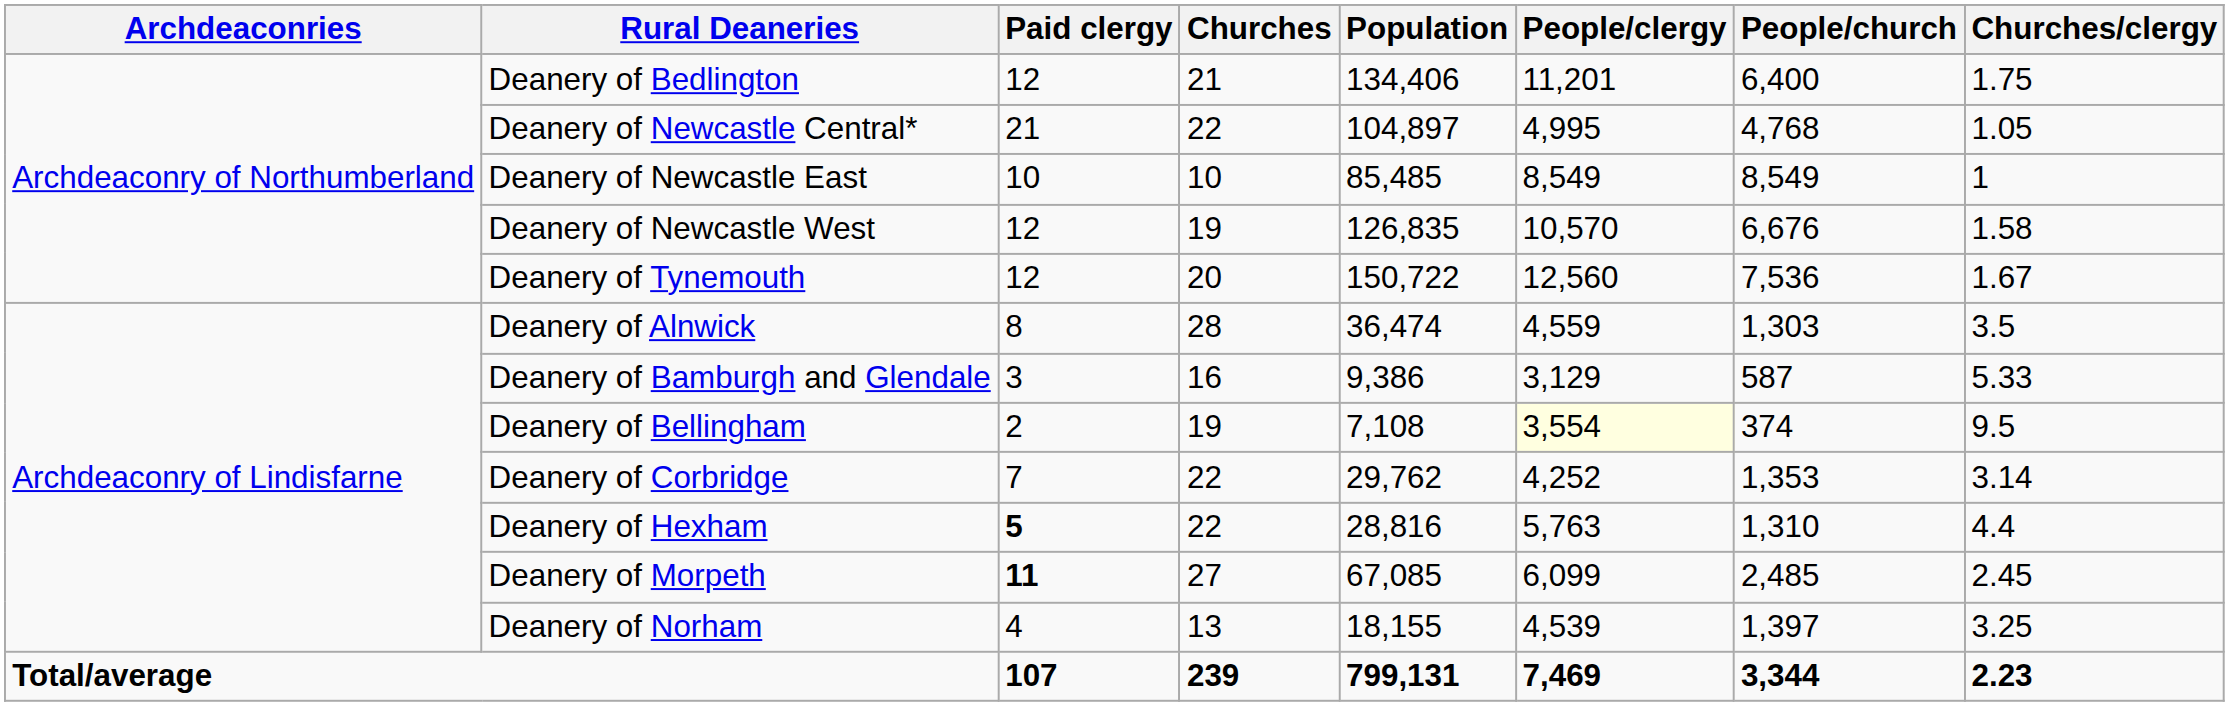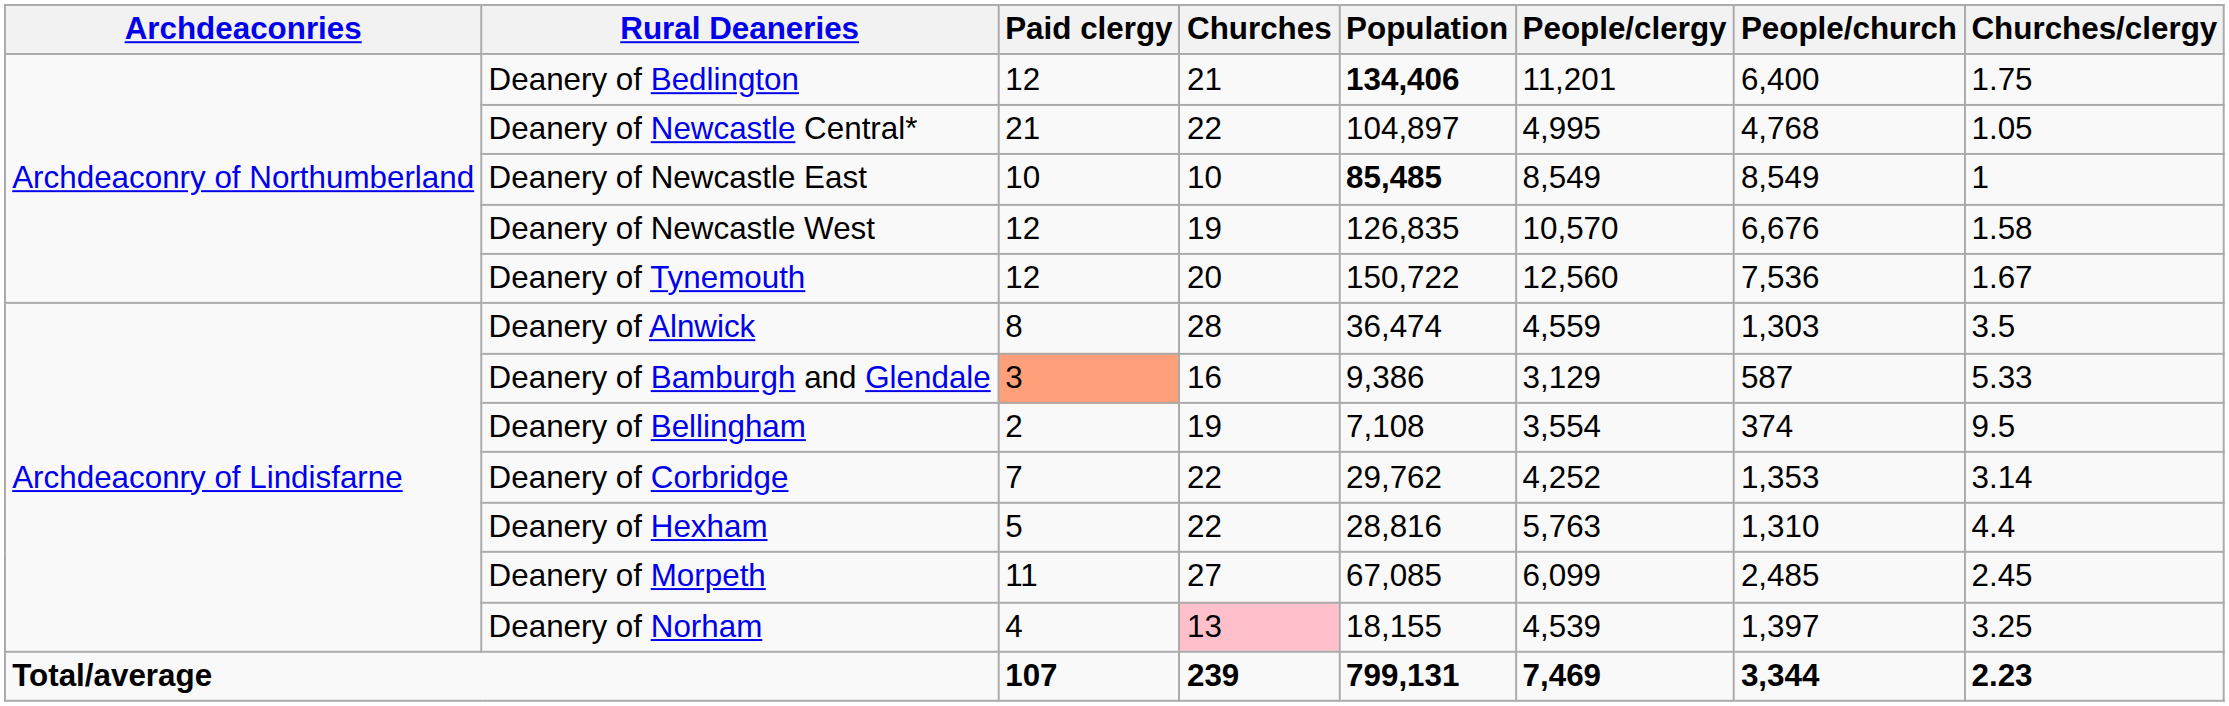(1403, 79) normal -> (1403, 79) bold
(1394, 178) normal -> (1394, 178) bold
(1014, 377) no background -> (1014, 377) lightsalmon background
(1562, 427) lightyellow background -> (1562, 427) no background
(1014, 526) bold -> (1014, 526) normal
(1022, 576) bold -> (1021, 576) normal
(1204, 626) no background -> (1204, 626) pink background
